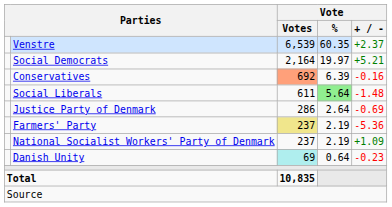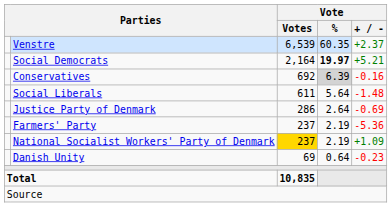(335, 61) normal -> (335, 61) bold
(306, 77) lightsalmon background -> (306, 77) no background
(338, 77) no background -> (338, 77) lightgrey background
(338, 93) lightgreen background -> (338, 93) no background
(306, 125) khaki background -> (306, 125) no background
(306, 141) no background -> (306, 141) gold background
(309, 157) paleturquoise background -> (309, 157) no background
